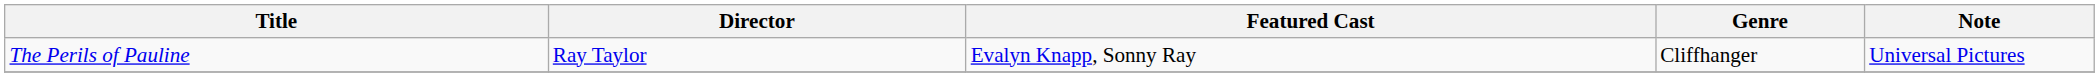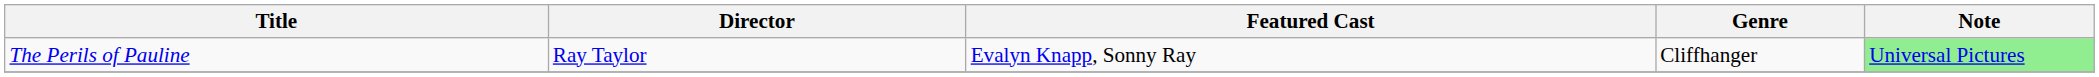(1947, 54) no background -> (1947, 54) lightgreen background
